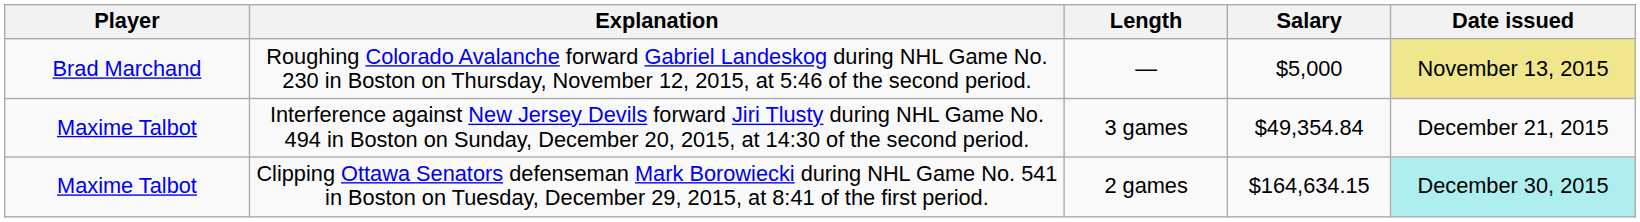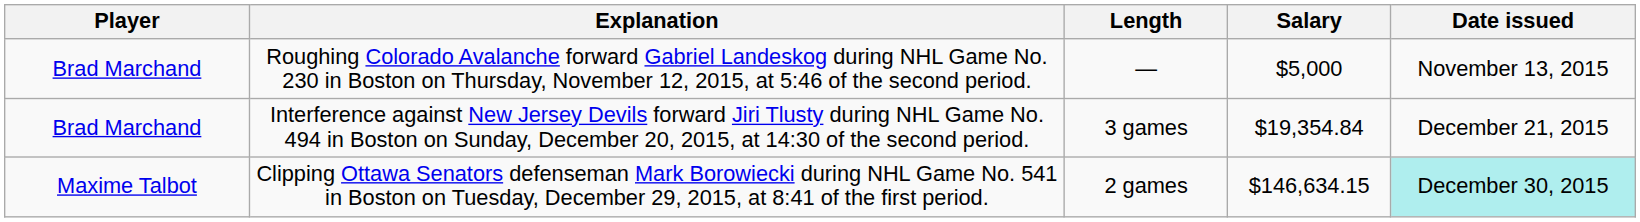(1513, 68) khaki background -> (1513, 68) no background
(127, 127) Maxime Talbot -> (127, 127) Brad Marchand
(1309, 127) $49,354.84 -> (1309, 127) $19,354.84
(1309, 186) $164,634.15 -> (1309, 186) $146,634.15
